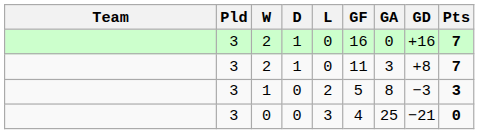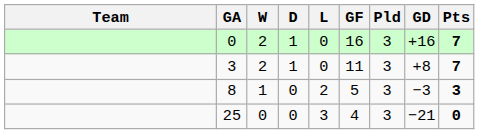columns swapped: (234, 17) <-> (389, 17)
